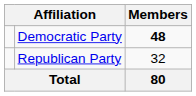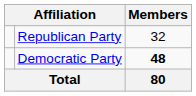rows swapped: (70, 36) <-> (69, 58)
